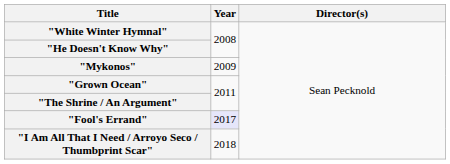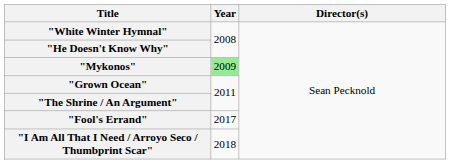(225, 66) no background -> (225, 66) lightgreen background
(225, 119) lavender background -> (225, 119) no background
